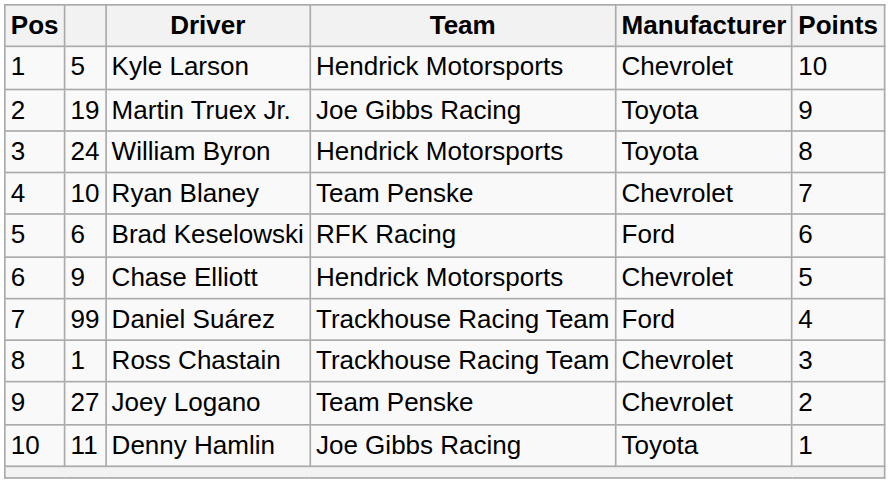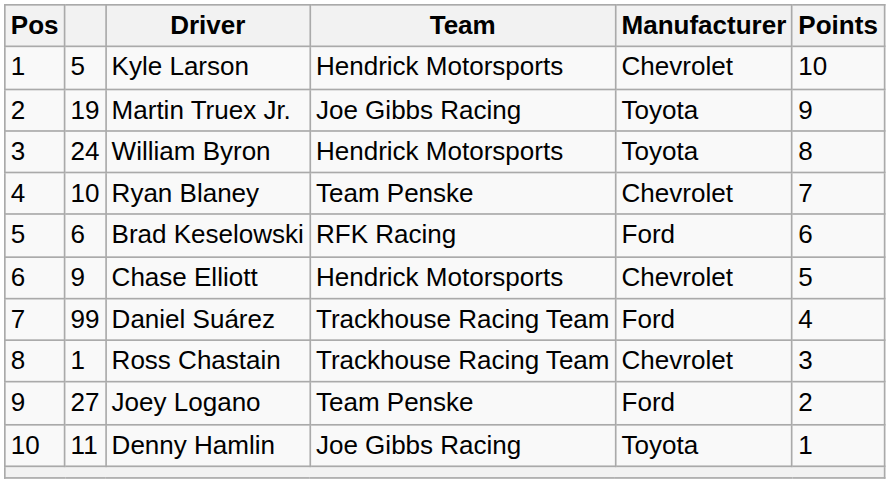(677, 402) Chevrolet -> (648, 402) Ford
